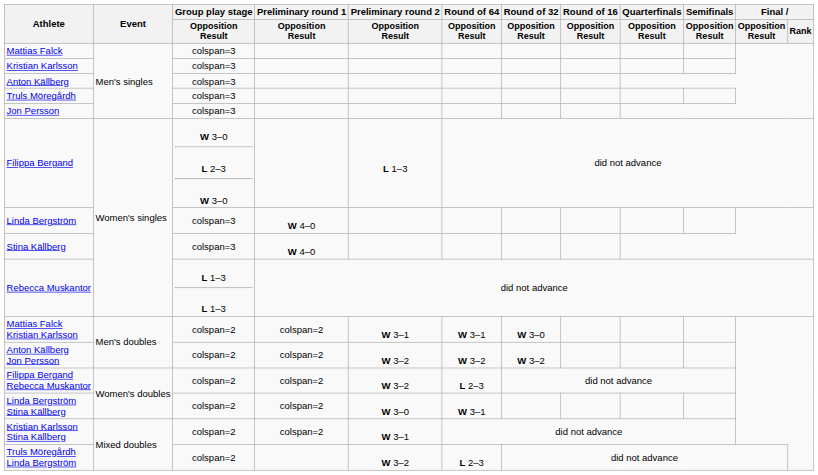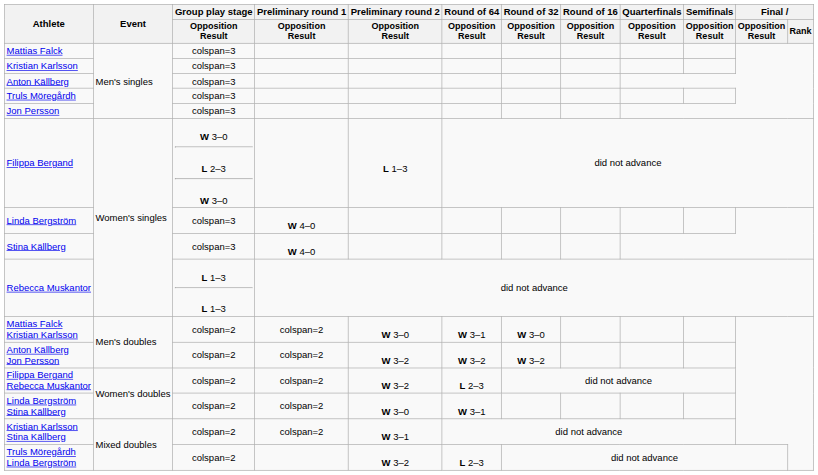(395, 335) W 3–1 -> (395, 335) W 3–0
